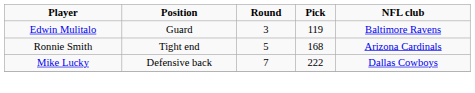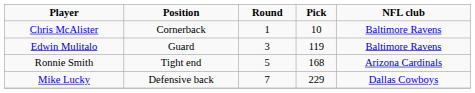+ row: (64, 29)
(315, 63) 222 -> (316, 79) 229
